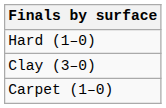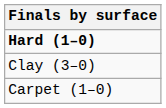(52, 41) normal -> (52, 41) bold
